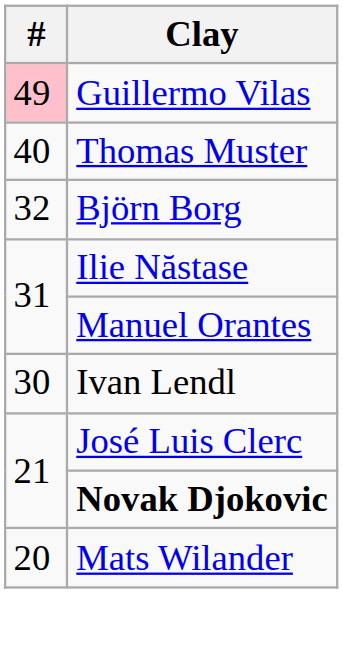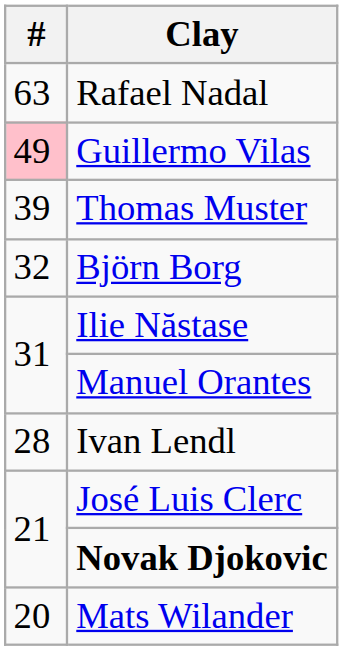+ row: (172, 92)
(32, 150) 40 -> (32, 208) 39
(32, 382) 30 -> (32, 440) 28
